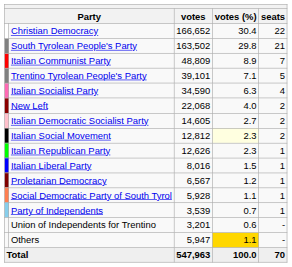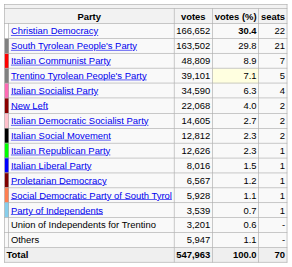(247, 31) normal -> (247, 31) bold
(250, 76) no background -> (250, 76) lightyellow background
(250, 136) lightyellow background -> (250, 136) no background
(250, 240) gold background -> (250, 240) no background
